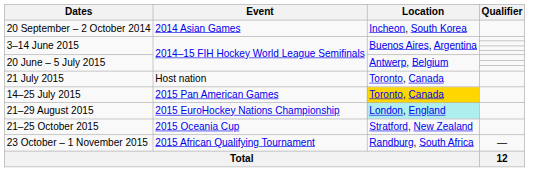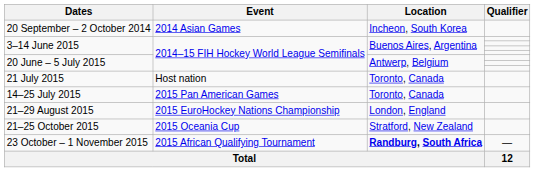(407, 95) gold background -> (407, 95) no background
(407, 111) paleturquoise background -> (407, 111) no background
(421, 142) normal -> (426, 142) bold
